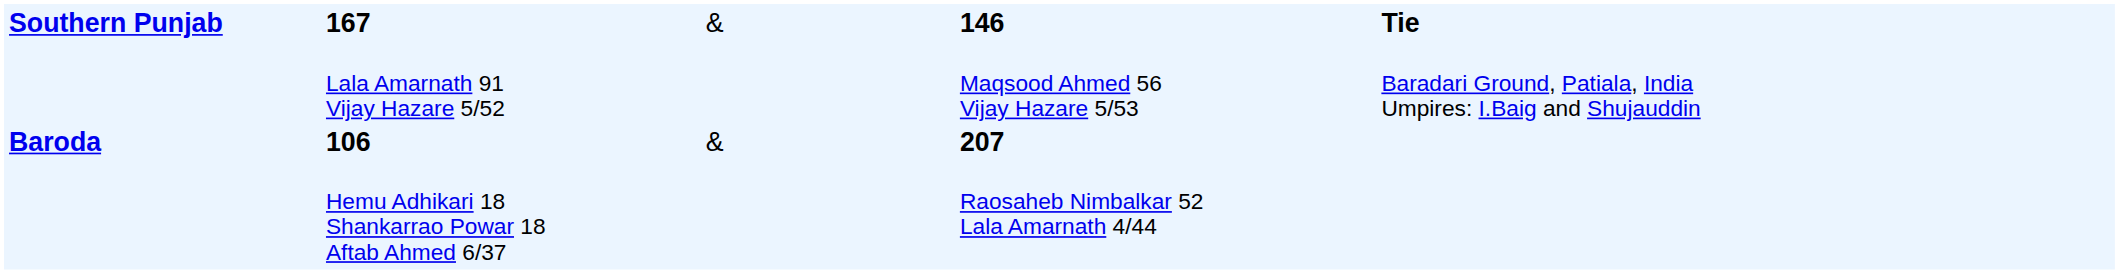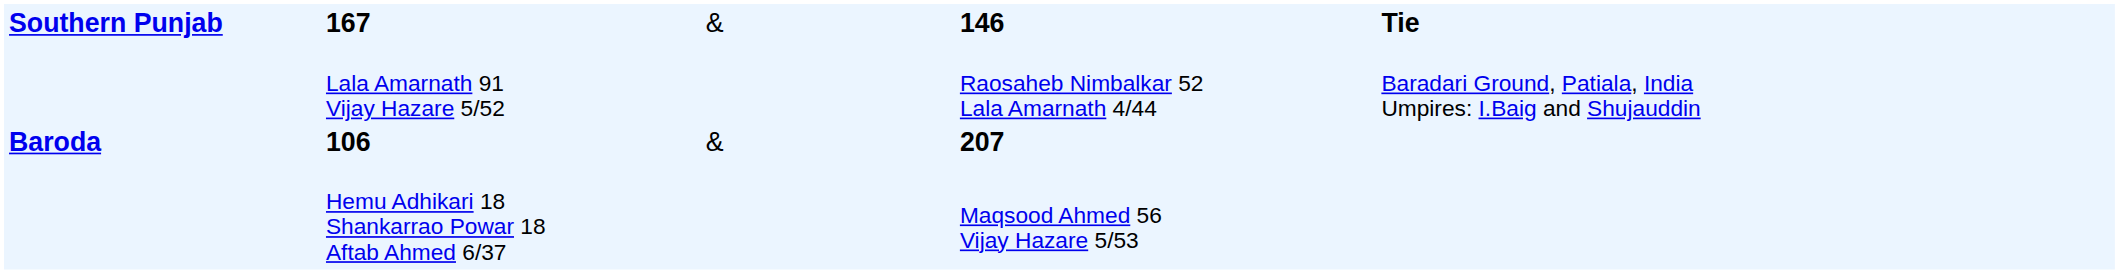(1061, 96) Maqsood Ahmed 56 Vijay Hazare 5/53 -> (1082, 96) Raosaheb Nimbalkar 52 Lala Amarnath 4/44
(1082, 214) Raosaheb Nimbalkar 52 Lala Amarnath 4/44 -> (1061, 227) Maqsood Ahmed 56 Vijay Hazare 5/53
